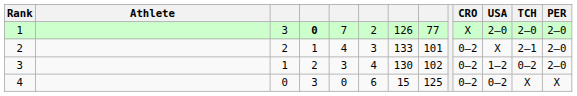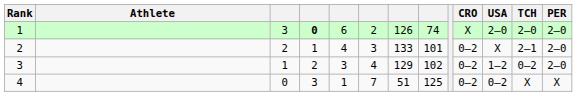(344, 30) 7 -> (344, 30) 6
(433, 30) 77 -> (433, 30) 74
(403, 65) 130 -> (403, 65) 129
(344, 83) 0 -> (344, 83) 1
(374, 83) 6 -> (374, 83) 7
(403, 83) 15 -> (403, 83) 51
